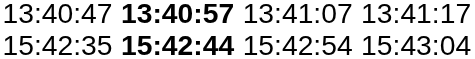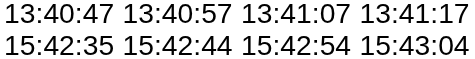(178, 30) bold -> (178, 30) normal
